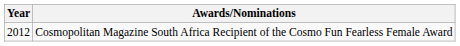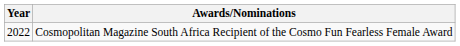(19, 31) 2012 -> (19, 31) 2022
